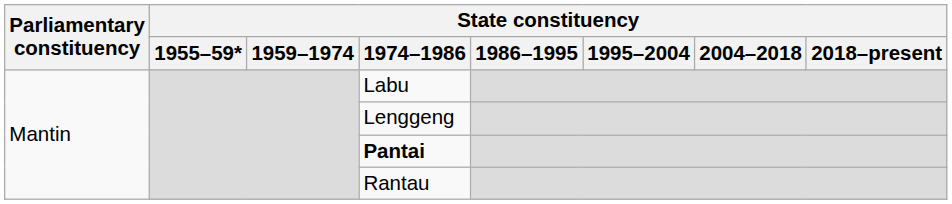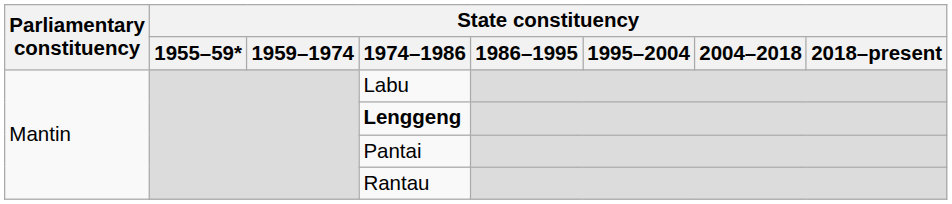(409, 118) normal -> (412, 118) bold
(394, 150) bold -> (392, 150) normal
